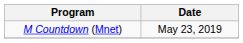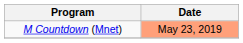(190, 29) no background -> (190, 29) lightsalmon background
